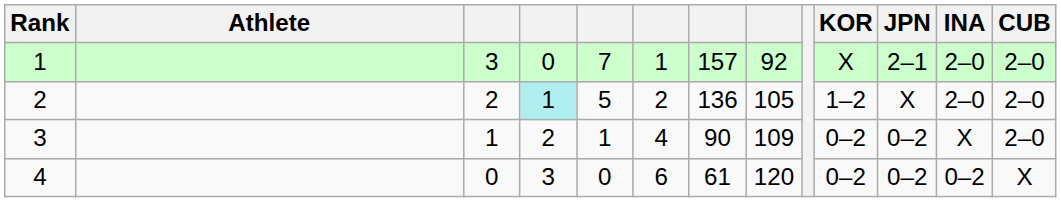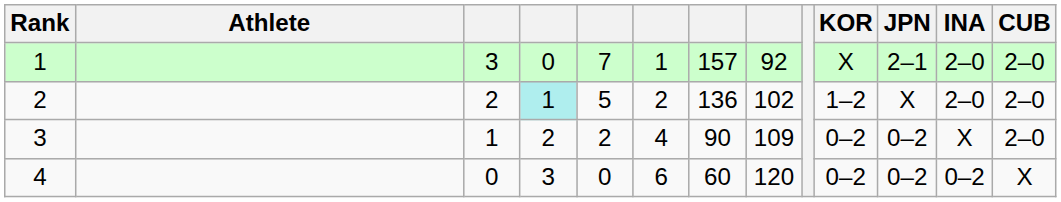(774, 100) 105 -> (774, 100) 102
(605, 138) 1 -> (605, 138) 2
(718, 176) 61 -> (718, 176) 60
